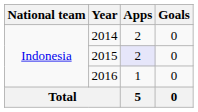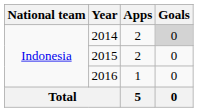(174, 35) no background -> (174, 35) lightgrey background
(138, 55) lavender background -> (138, 55) no background
